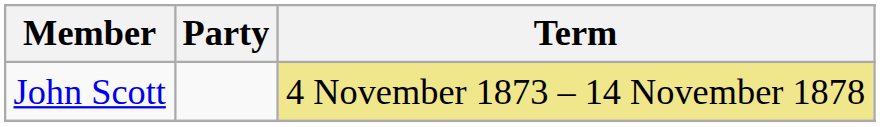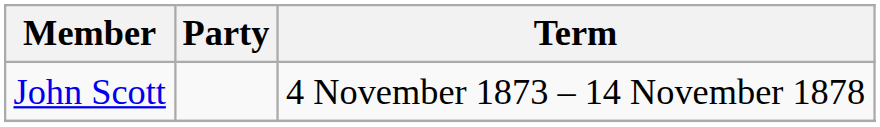(576, 90) khaki background -> (576, 90) no background
